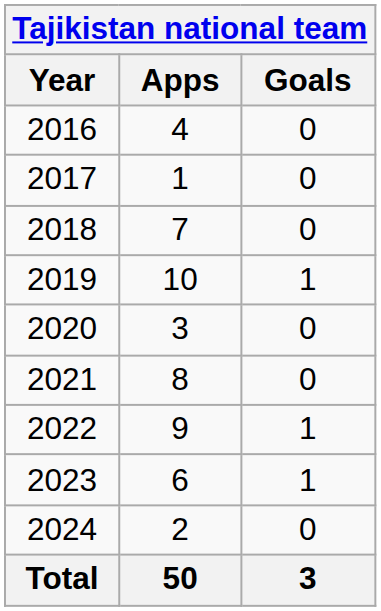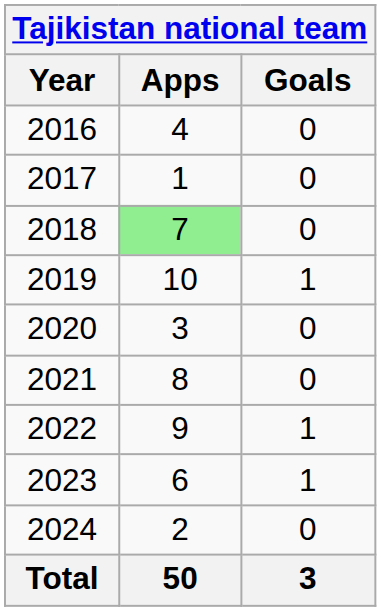(180, 229) no background -> (180, 229) lightgreen background
